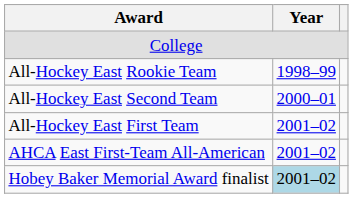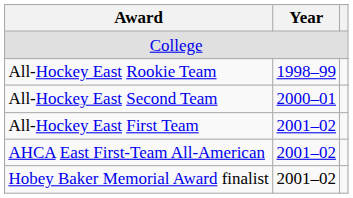(306, 179) lightblue background -> (306, 179) no background
